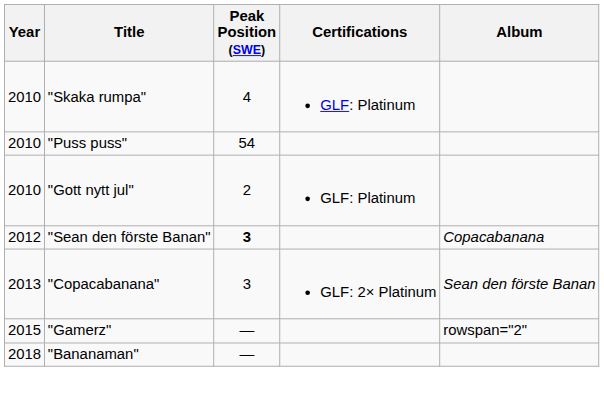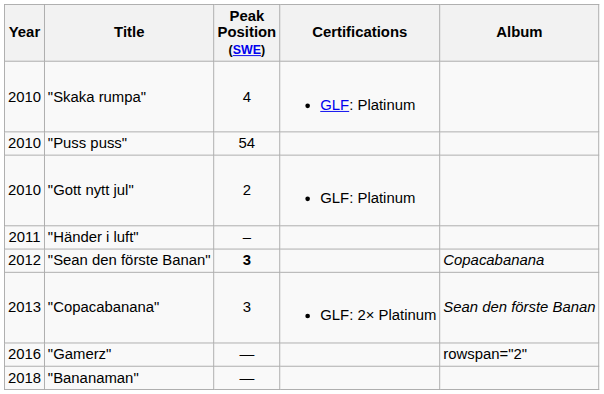+ row: (93, 237)
(24, 330) 2015 -> (24, 354) 2016
